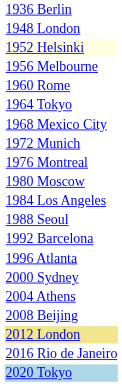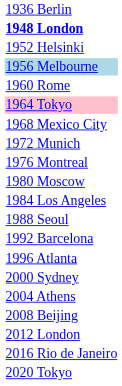(43, 28) normal -> (44, 28) bold
(45, 47) lightyellow background -> (45, 47) no background
(52, 66) no background -> (52, 66) lightblue background
(39, 105) no background -> (39, 105) pink background
(43, 334) khaki background -> (43, 334) no background
(39, 373) lightblue background -> (39, 373) no background
